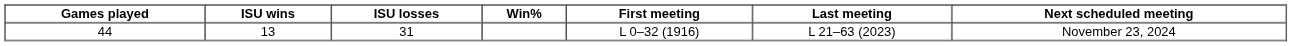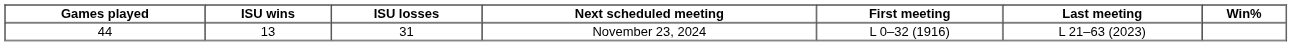columns swapped: (524, 13) <-> (1119, 13)
